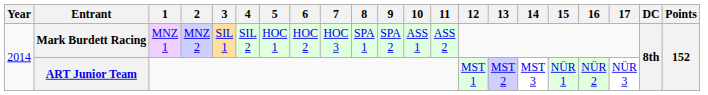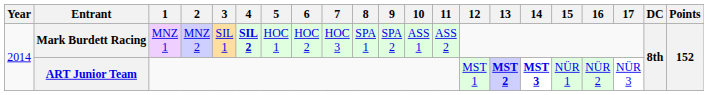(248, 40) normal -> (248, 40) bold
(503, 73) normal -> (505, 73) bold
(533, 73) normal -> (536, 73) bold
